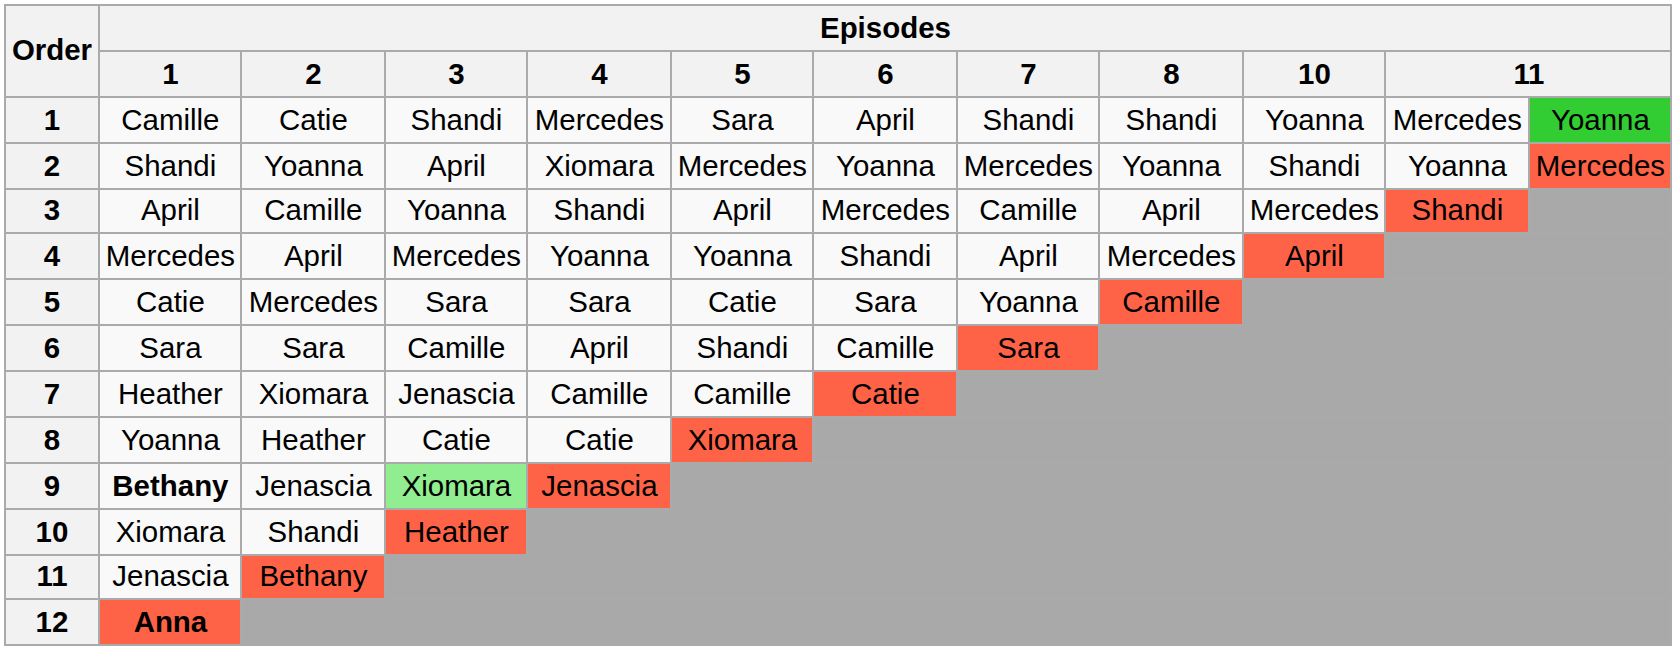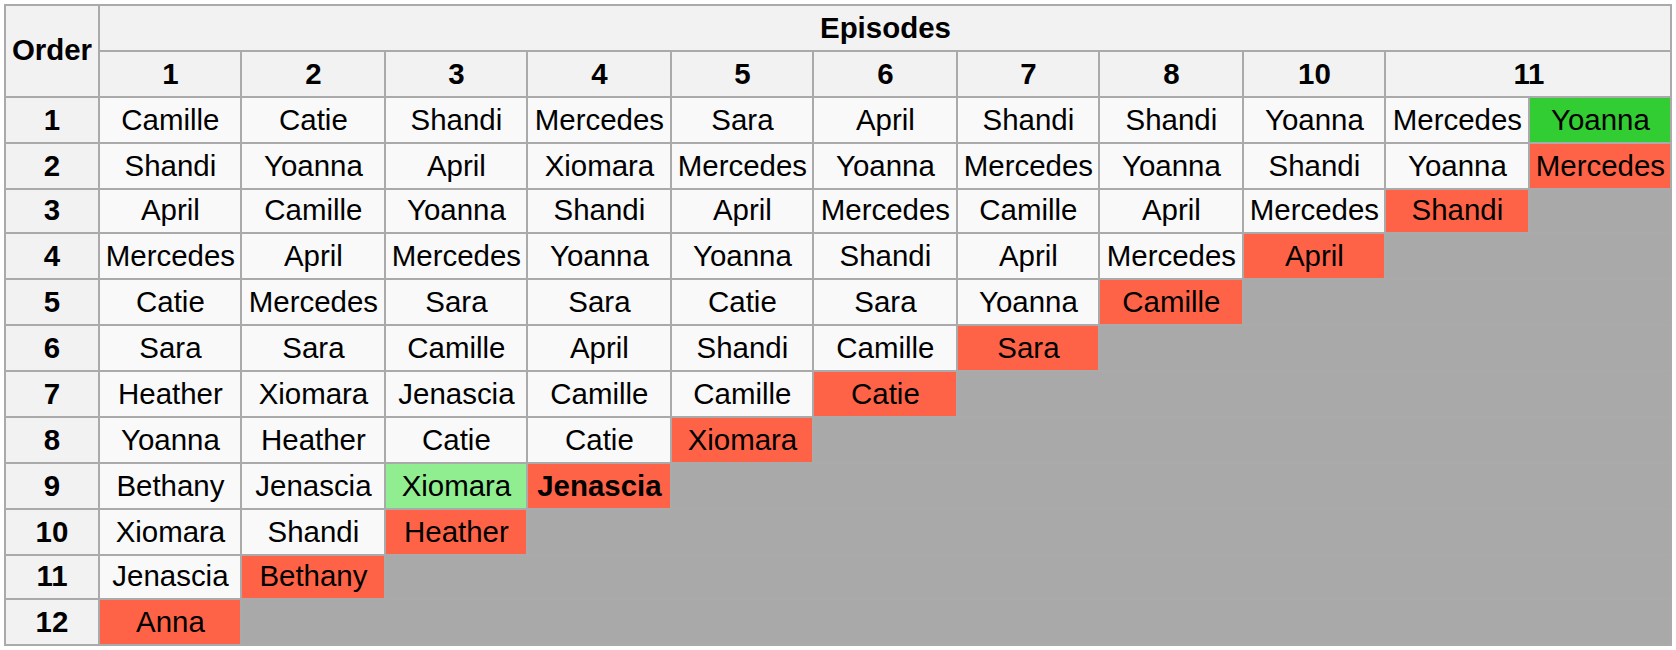(170, 485) bold -> (170, 485) normal
(599, 485) normal -> (599, 485) bold
(170, 622) bold -> (170, 622) normal
